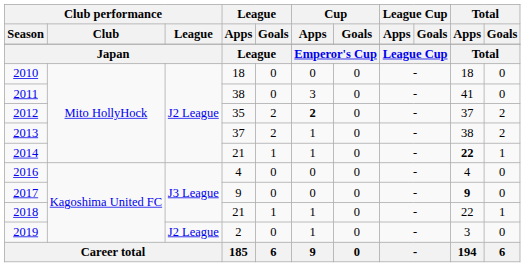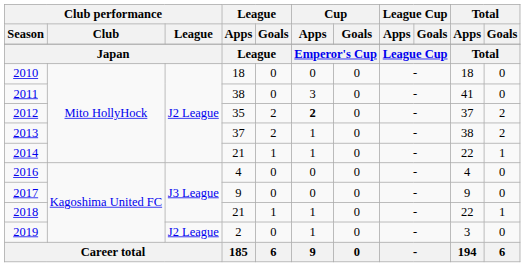(467, 152) bold -> (467, 152) normal
(467, 192) bold -> (467, 192) normal
